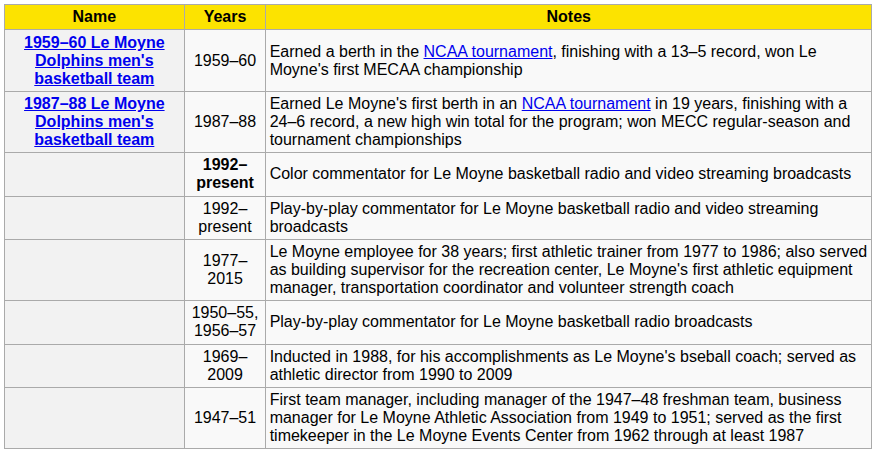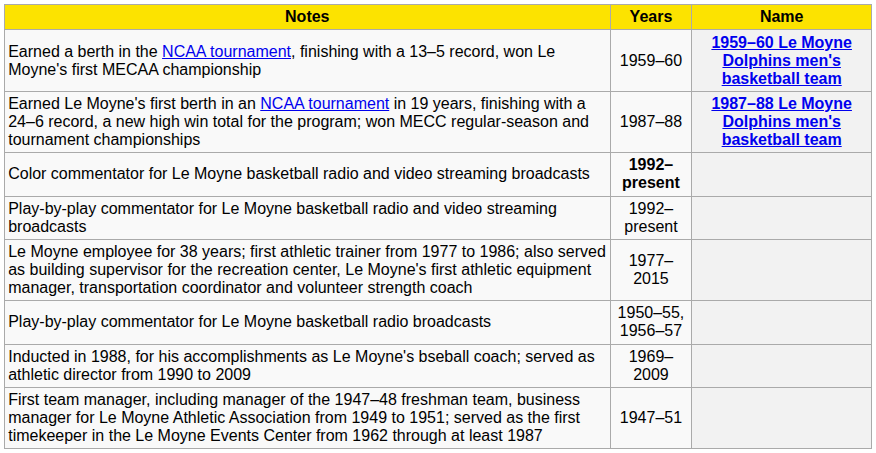columns swapped: (94, 17) <-> (569, 17)
